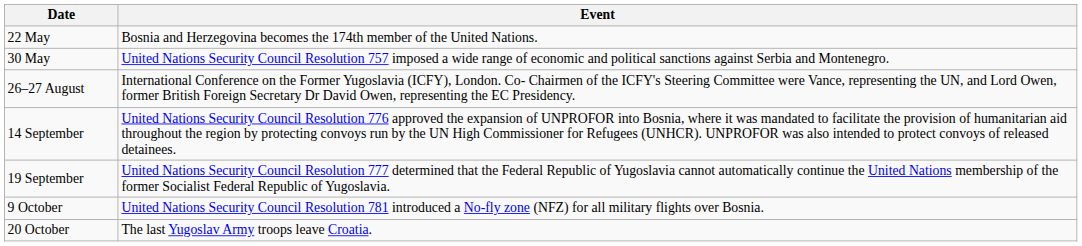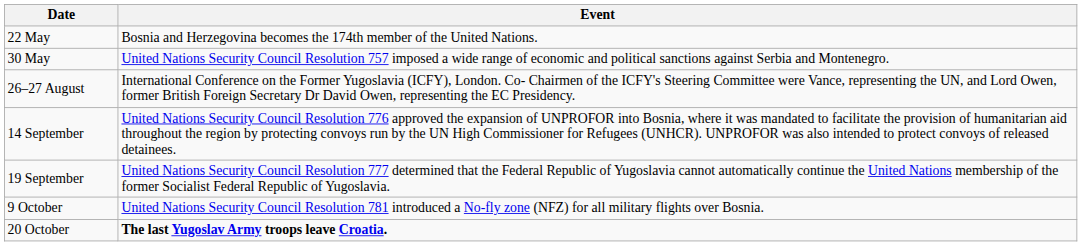(247, 230) normal -> (254, 230) bold
